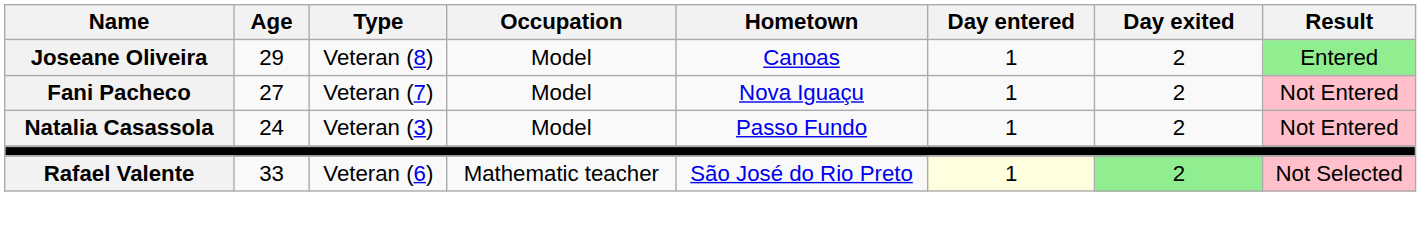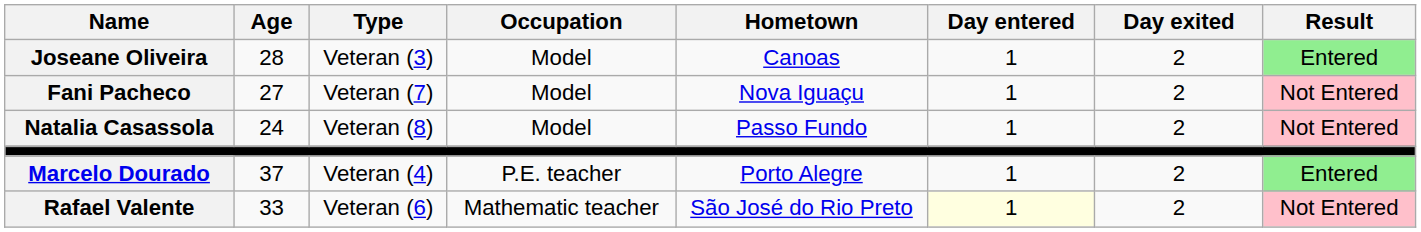(272, 57) 29 -> (272, 57) 28
(378, 57) Veteran (8) -> (378, 57) Veteran (3)
(378, 127) Veteran (3) -> (378, 127) Veteran (8)
+ row: (119, 173)
(1179, 173) lightgreen background -> (1179, 208) no background
(1339, 173) Not Selected -> (1339, 208) Not Entered
